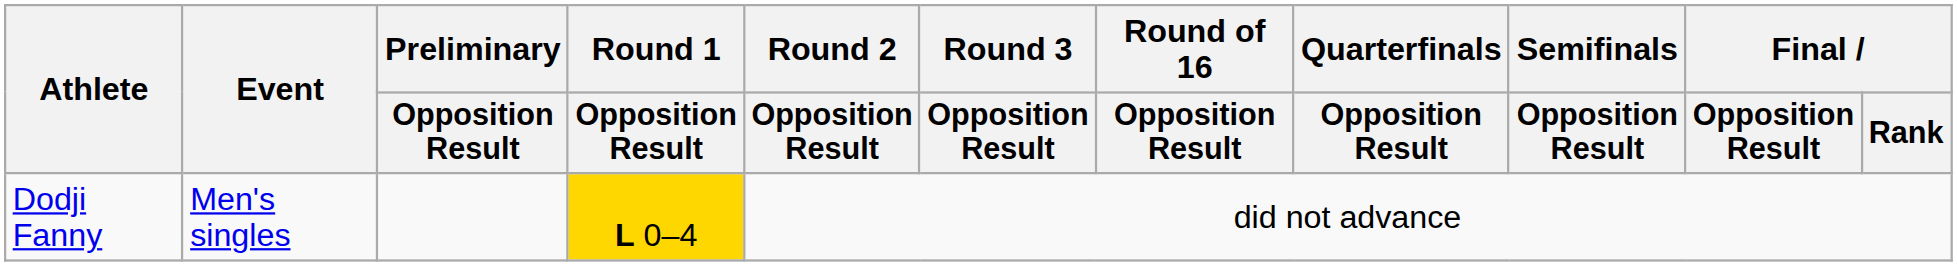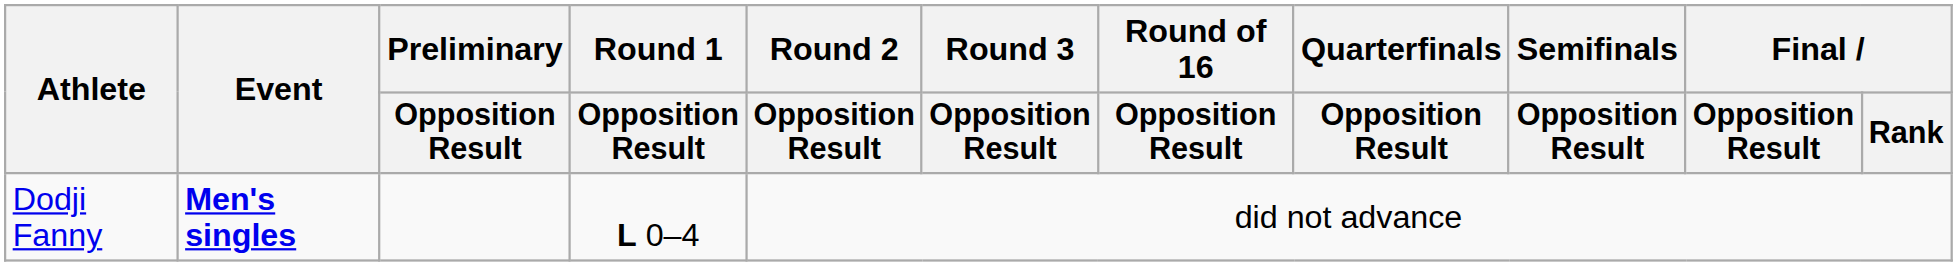(240, 217) normal -> (241, 217) bold
(656, 235) gold background -> (658, 235) no background
